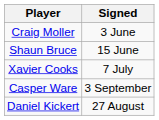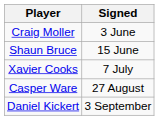(118, 87) 3 September -> (118, 87) 27 August
(118, 106) 27 August -> (118, 106) 3 September
